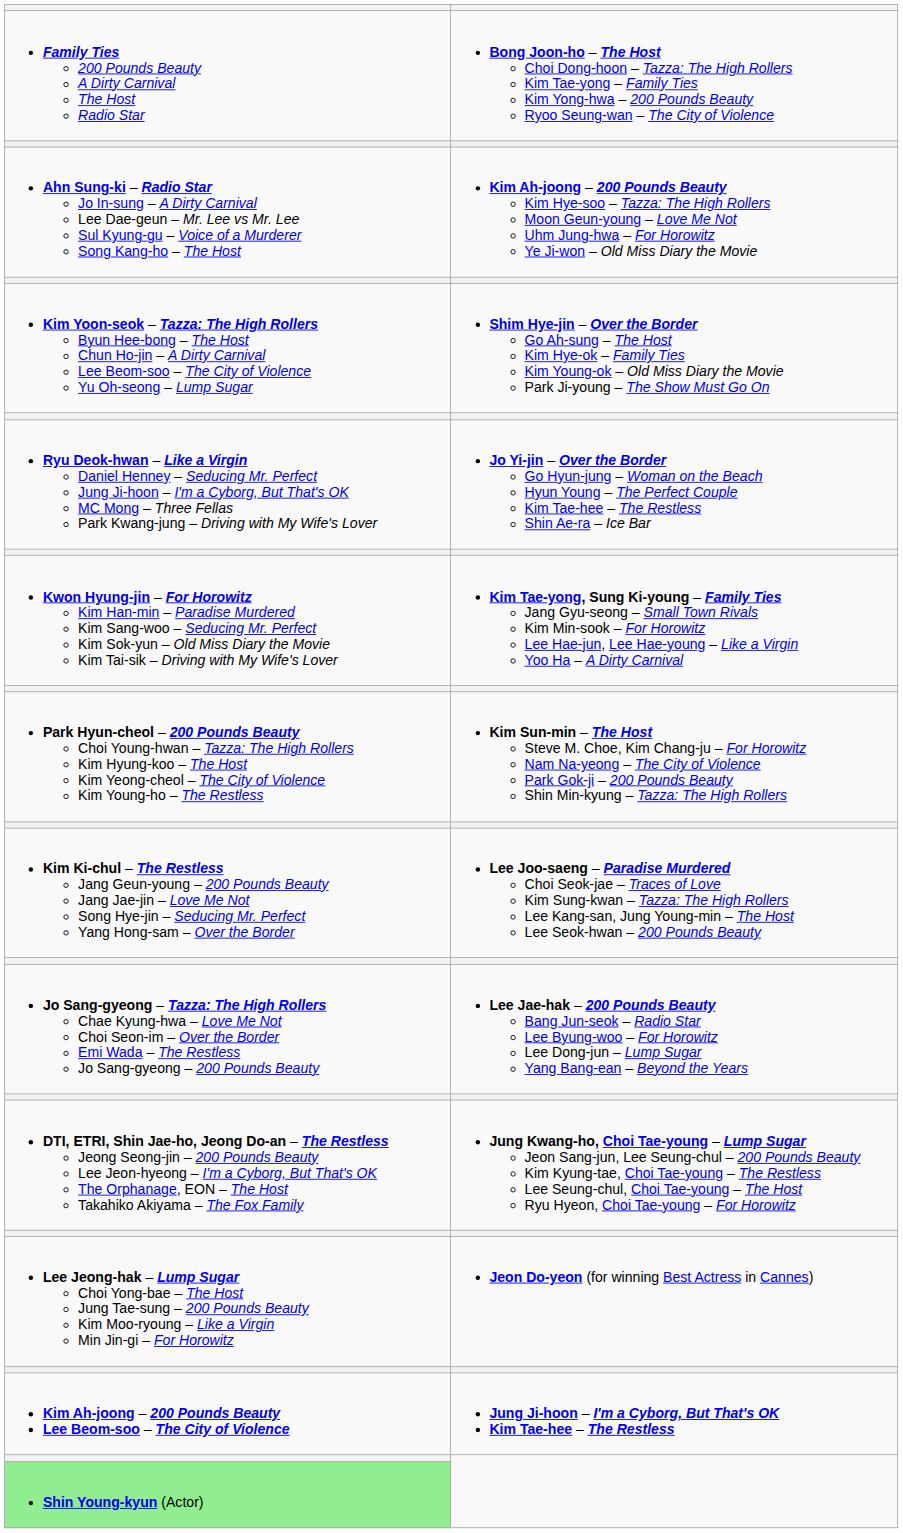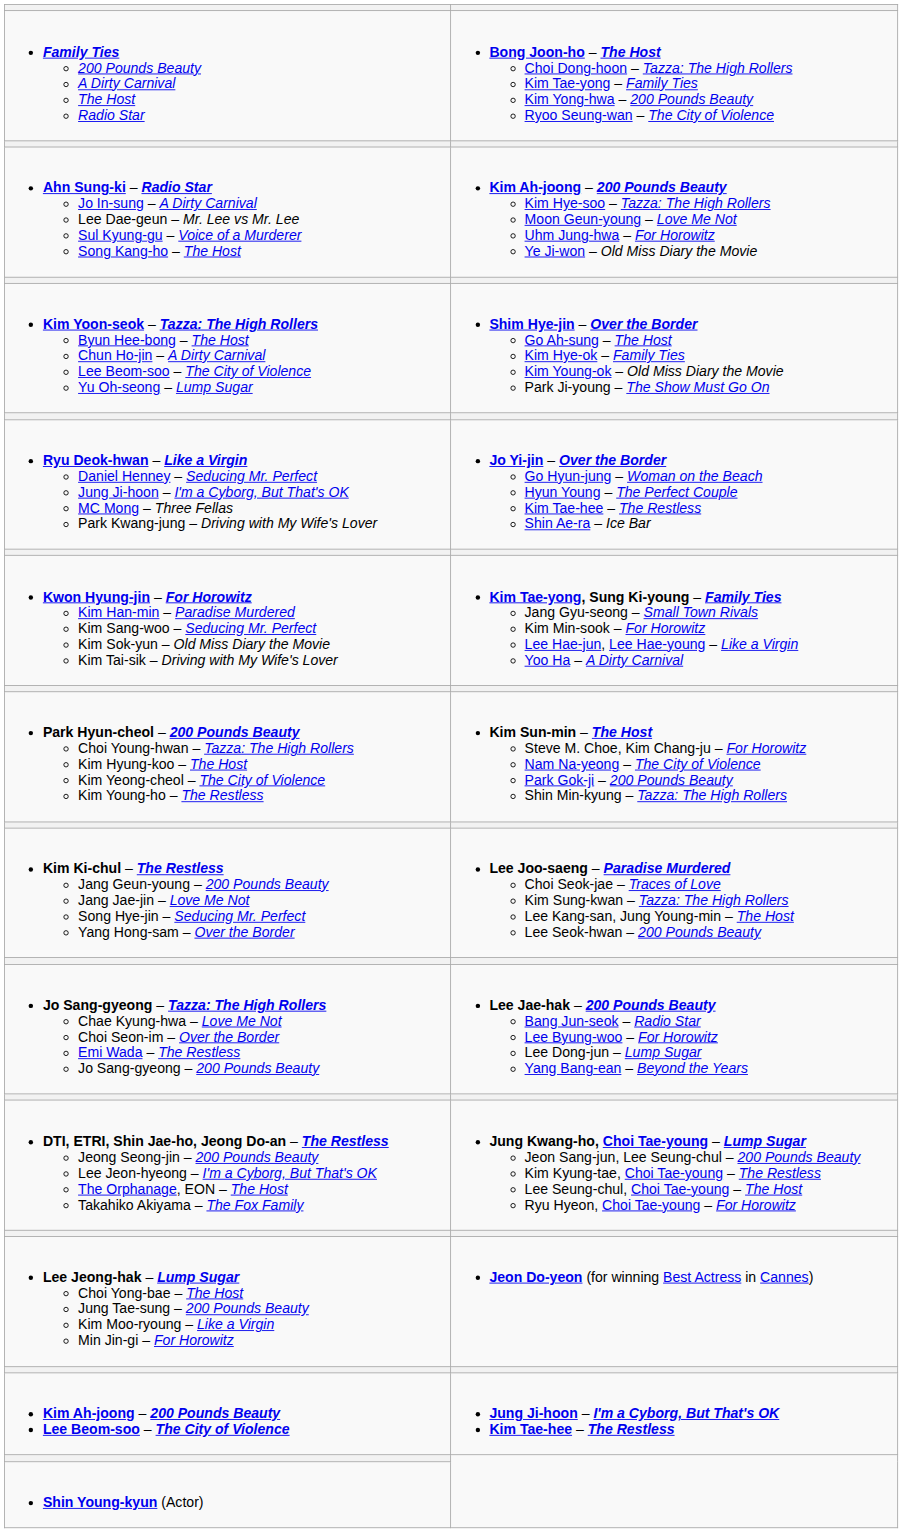(228, 1502) lightgreen background -> (228, 1502) no background
